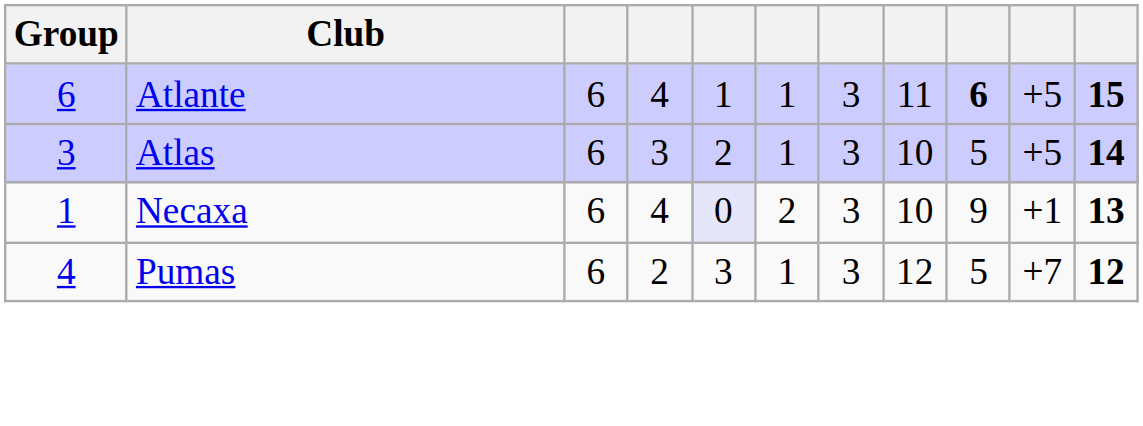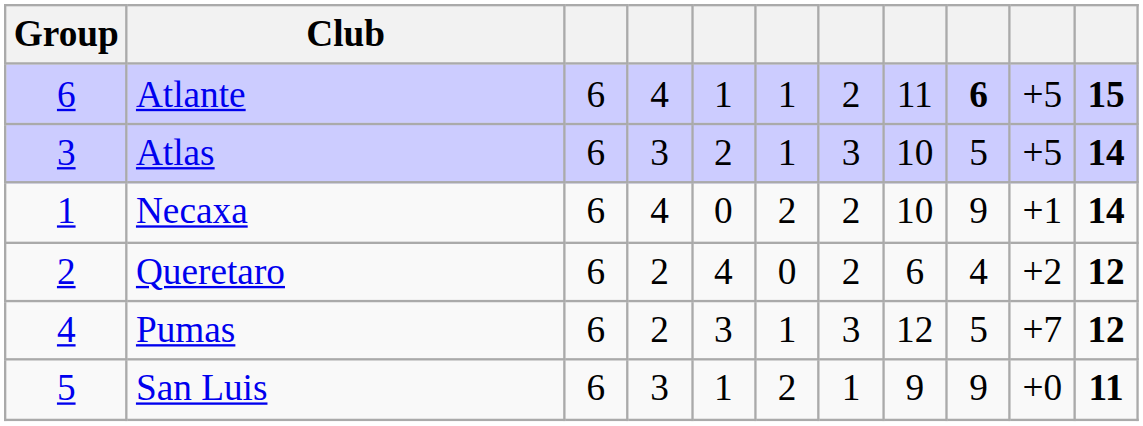(851, 93) 3 -> (851, 93) 2
(723, 211) lavender background -> (723, 211) no background
(851, 211) 3 -> (851, 211) 2
(1106, 211) 13 -> (1106, 211) 14
+ row: (210, 270)
+ row: (202, 388)
